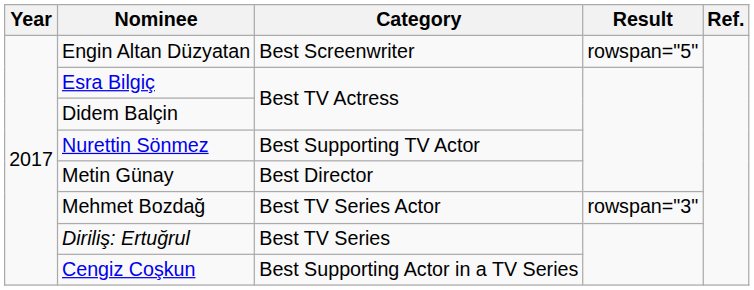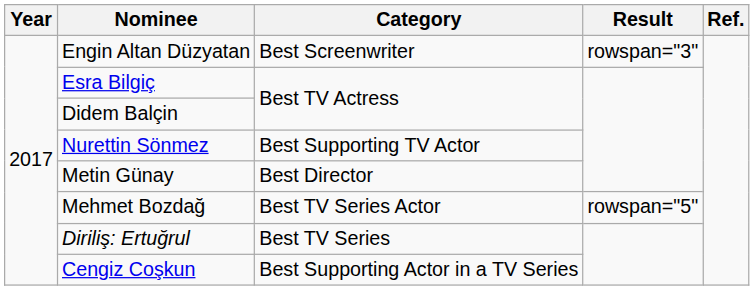(643, 51) rowspan="5" -> (643, 51) rowspan="3"
(643, 207) rowspan="3" -> (643, 207) rowspan="5"
